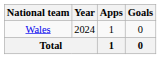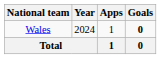(140, 29) normal -> (140, 29) bold
